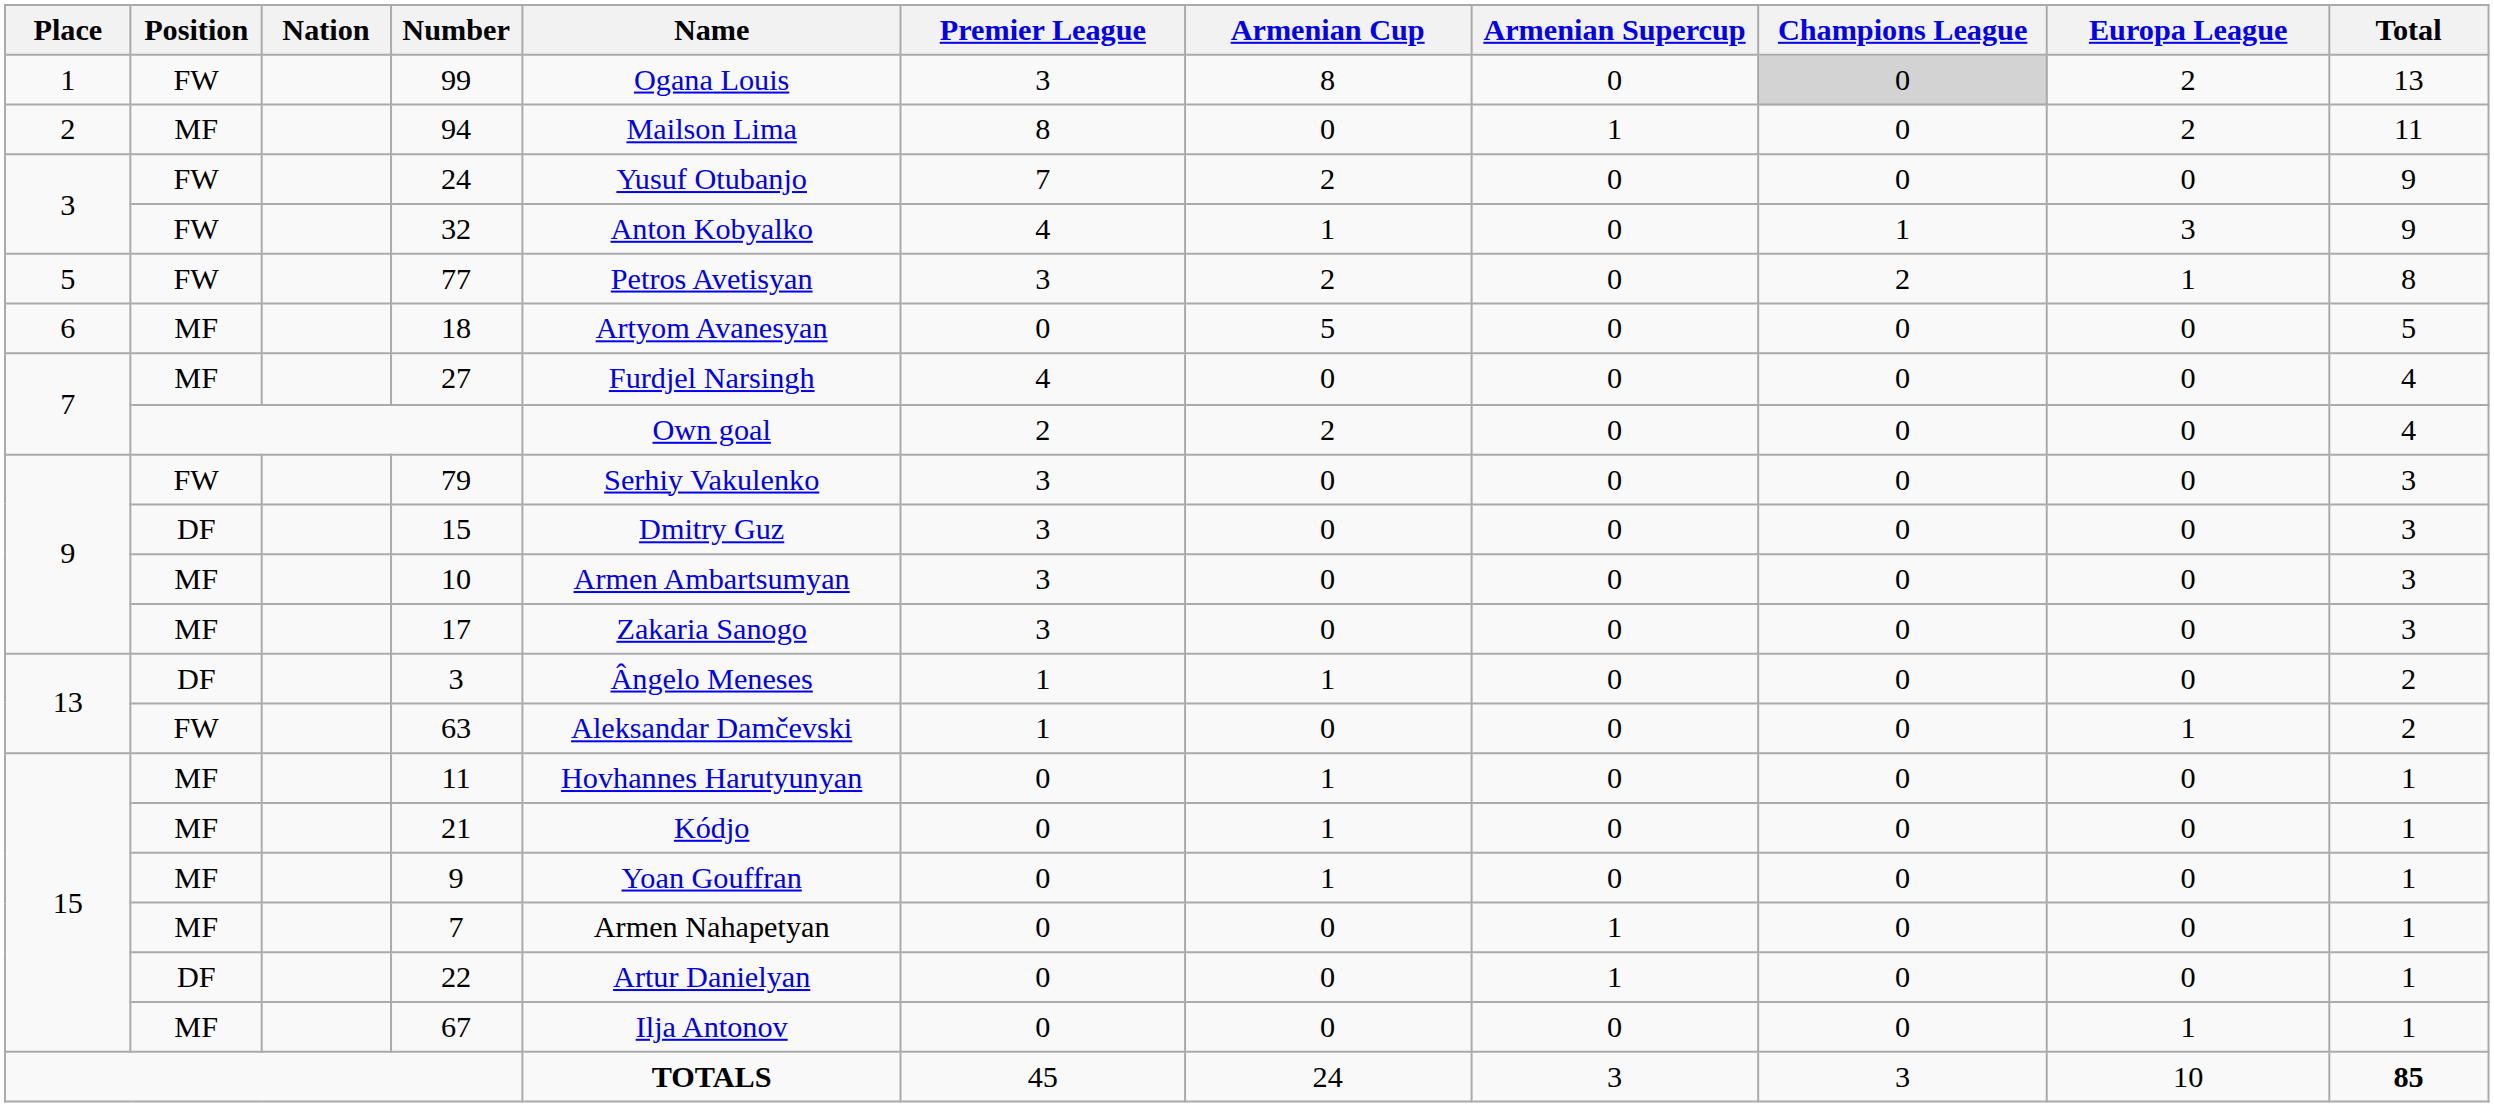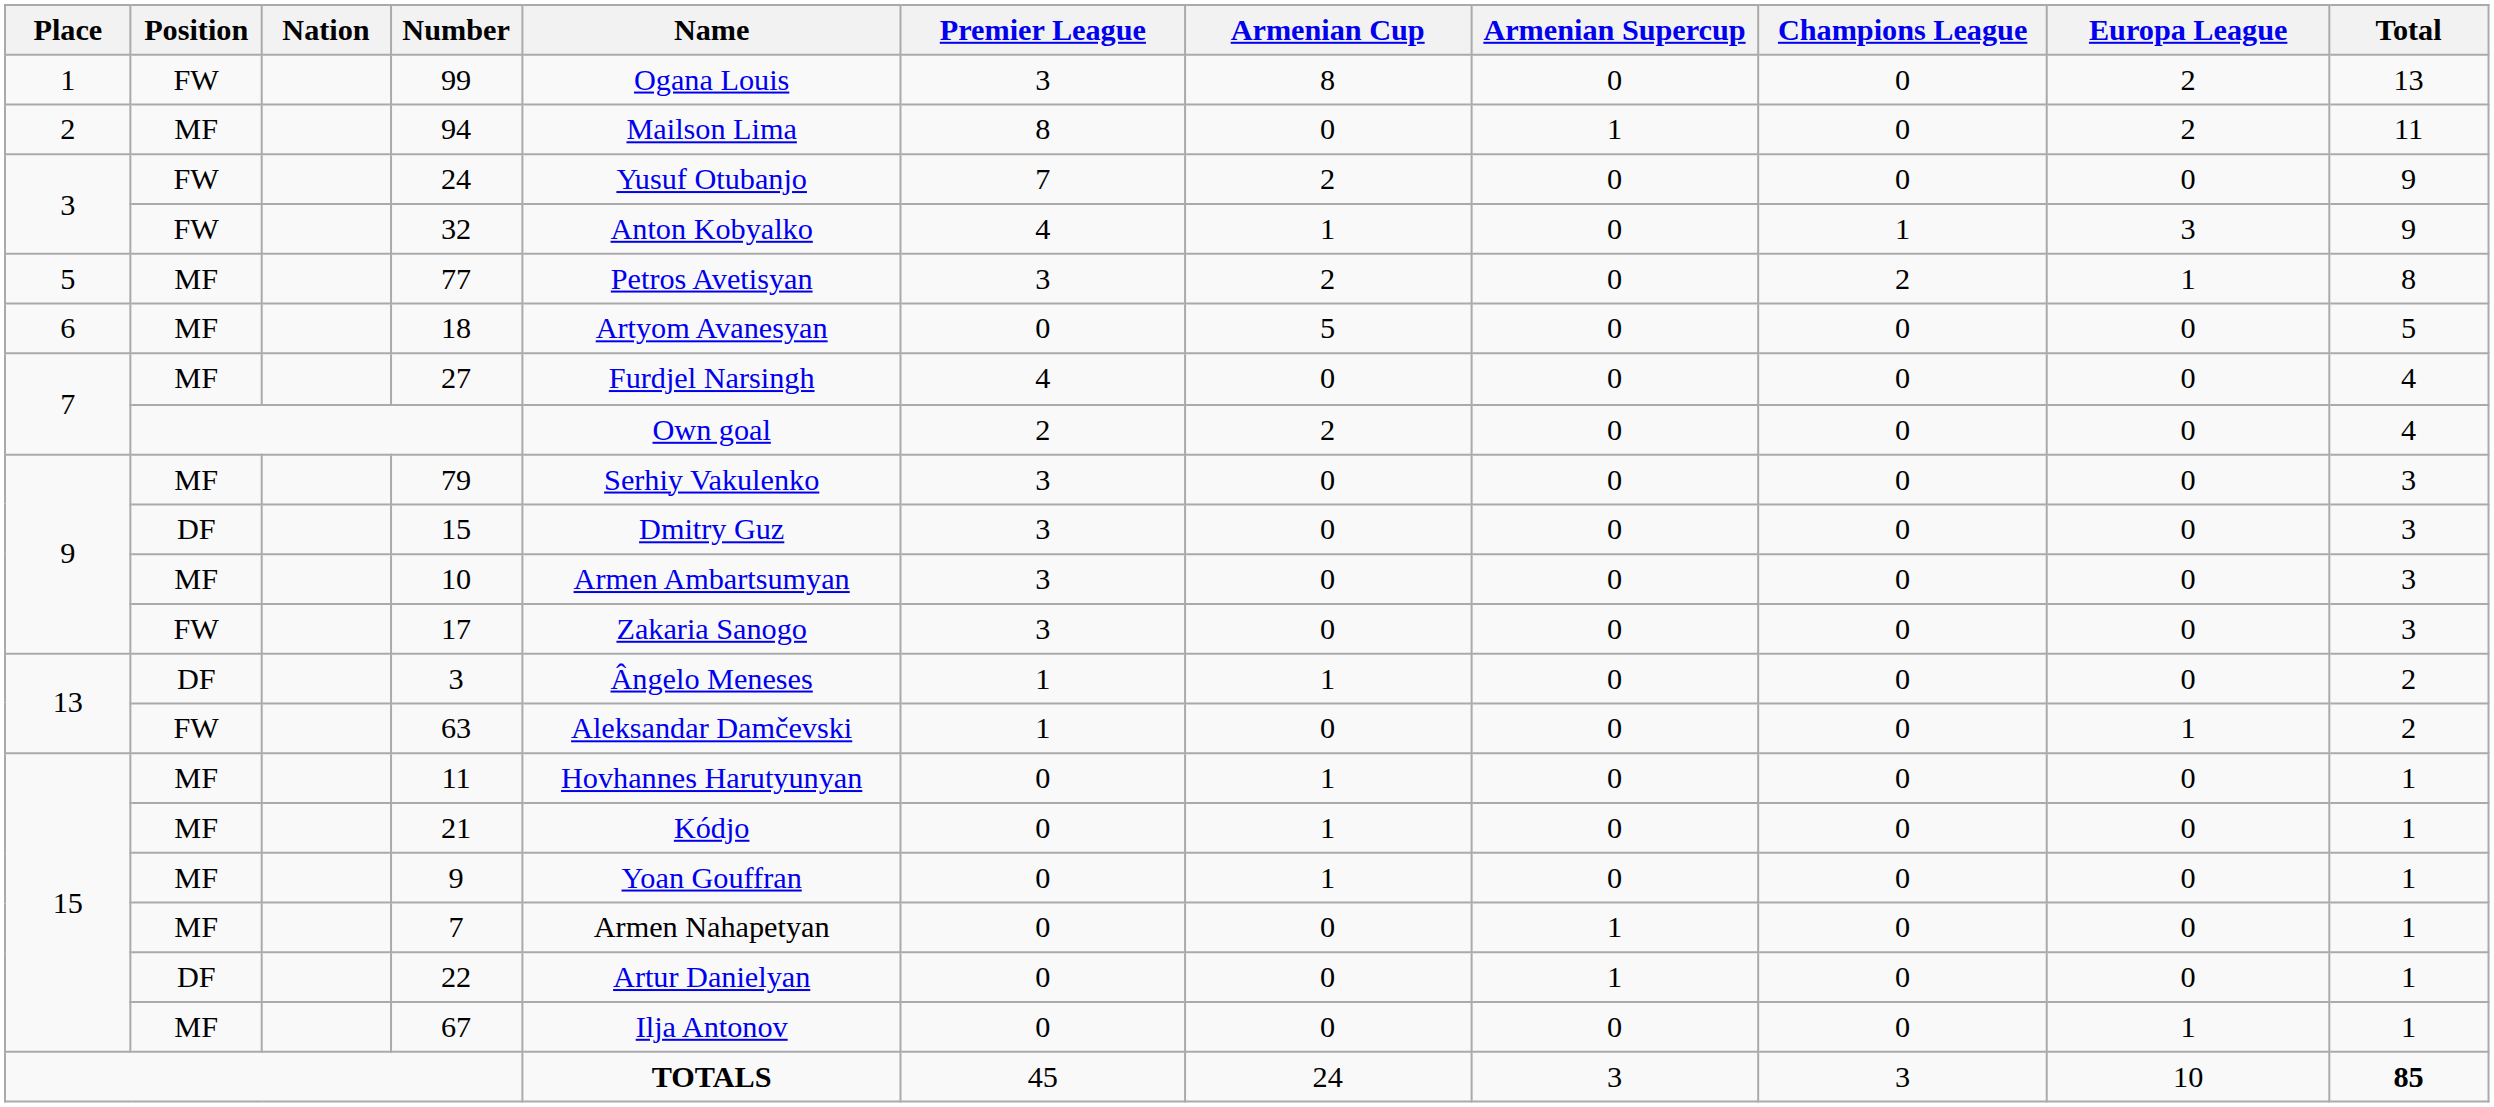(1903, 79) lightgrey background -> (1903, 79) no background
(196, 278) FW -> (196, 278) MF
(196, 478) FW -> (196, 478) MF
(196, 628) MF -> (196, 628) FW
